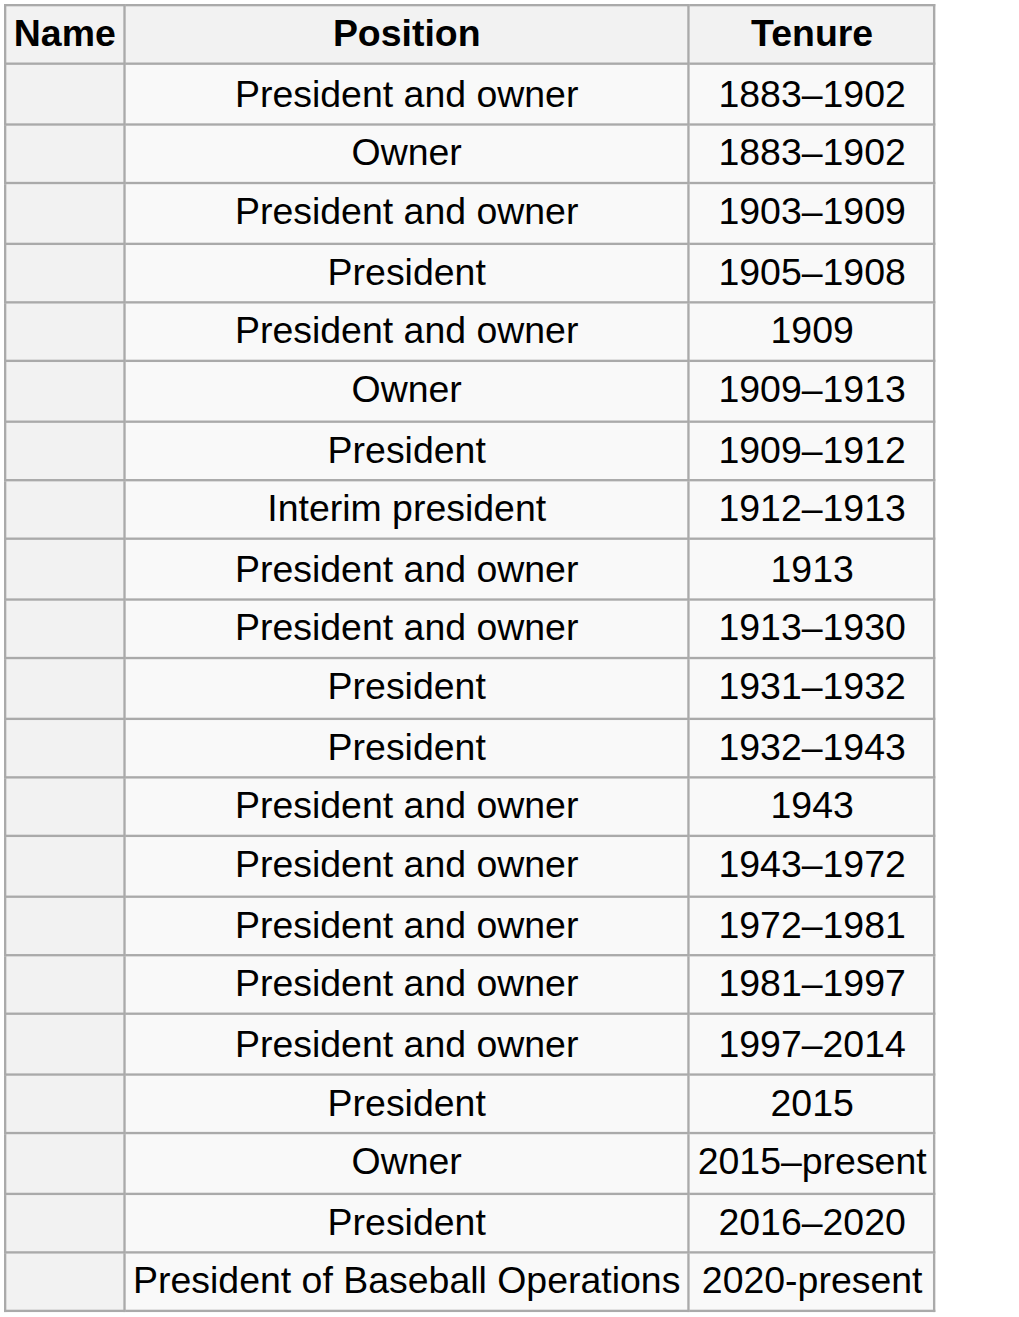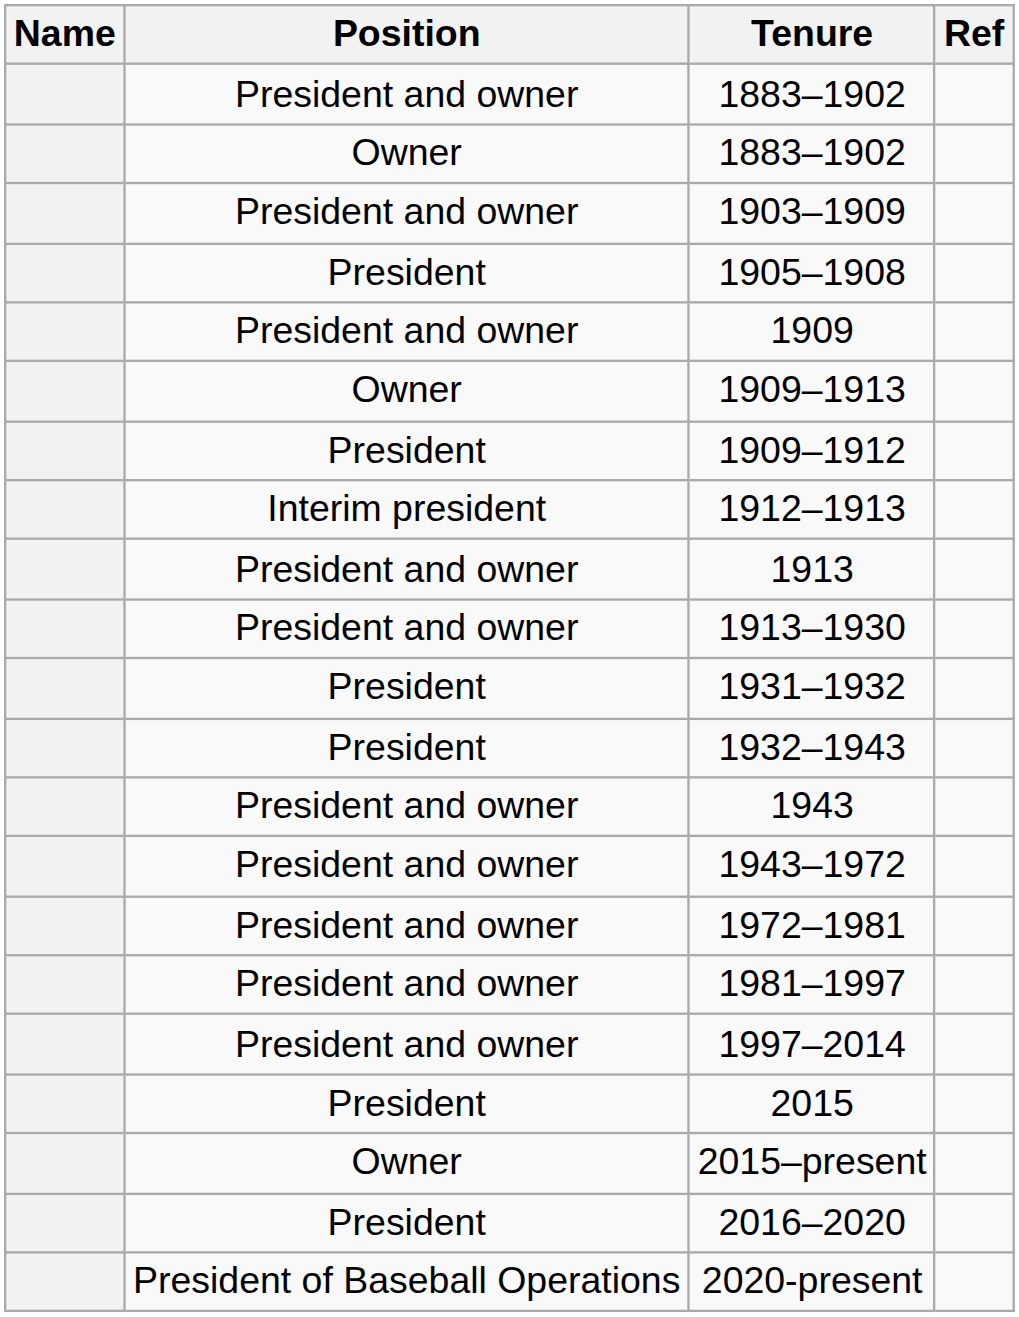+ column: (974, 34)
